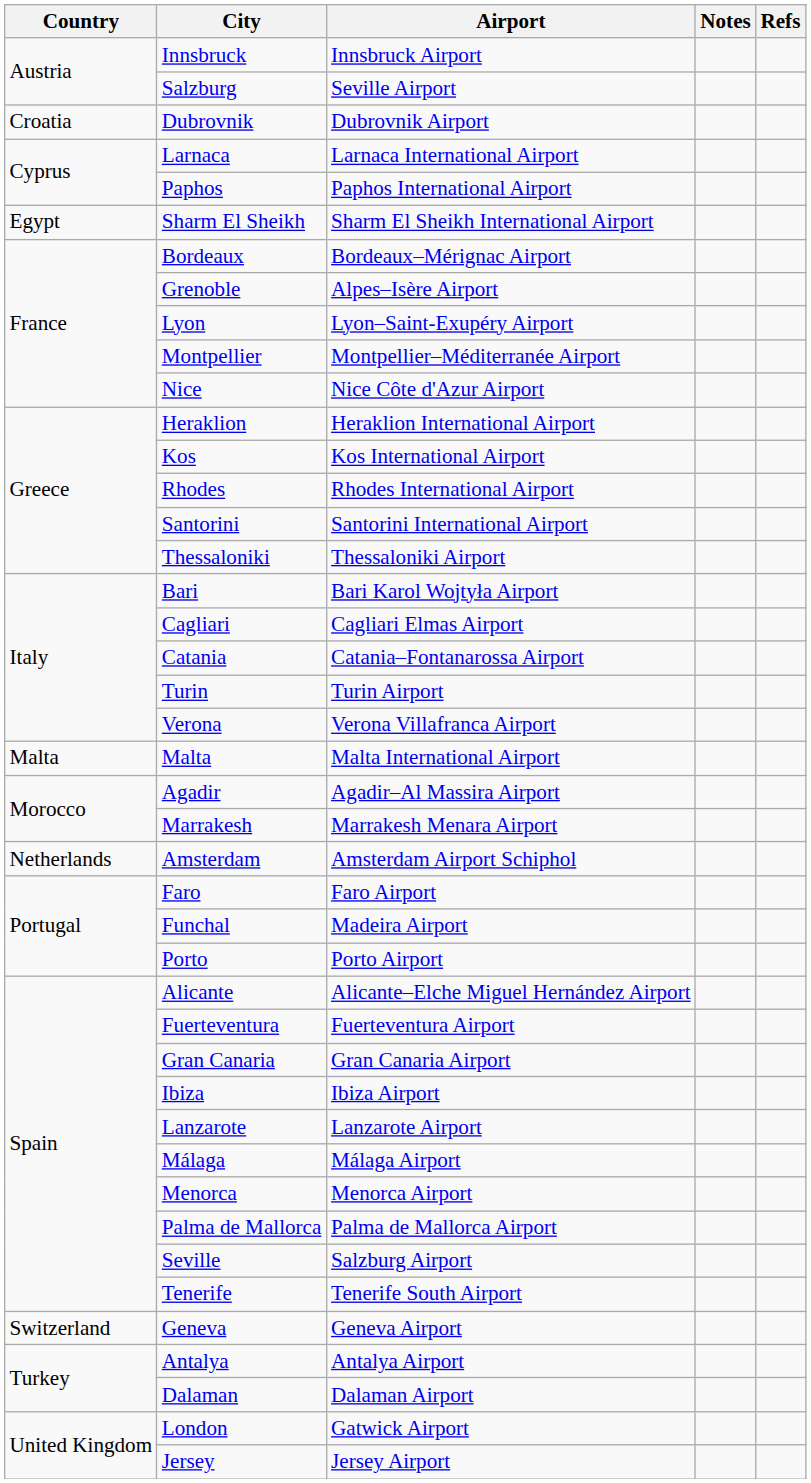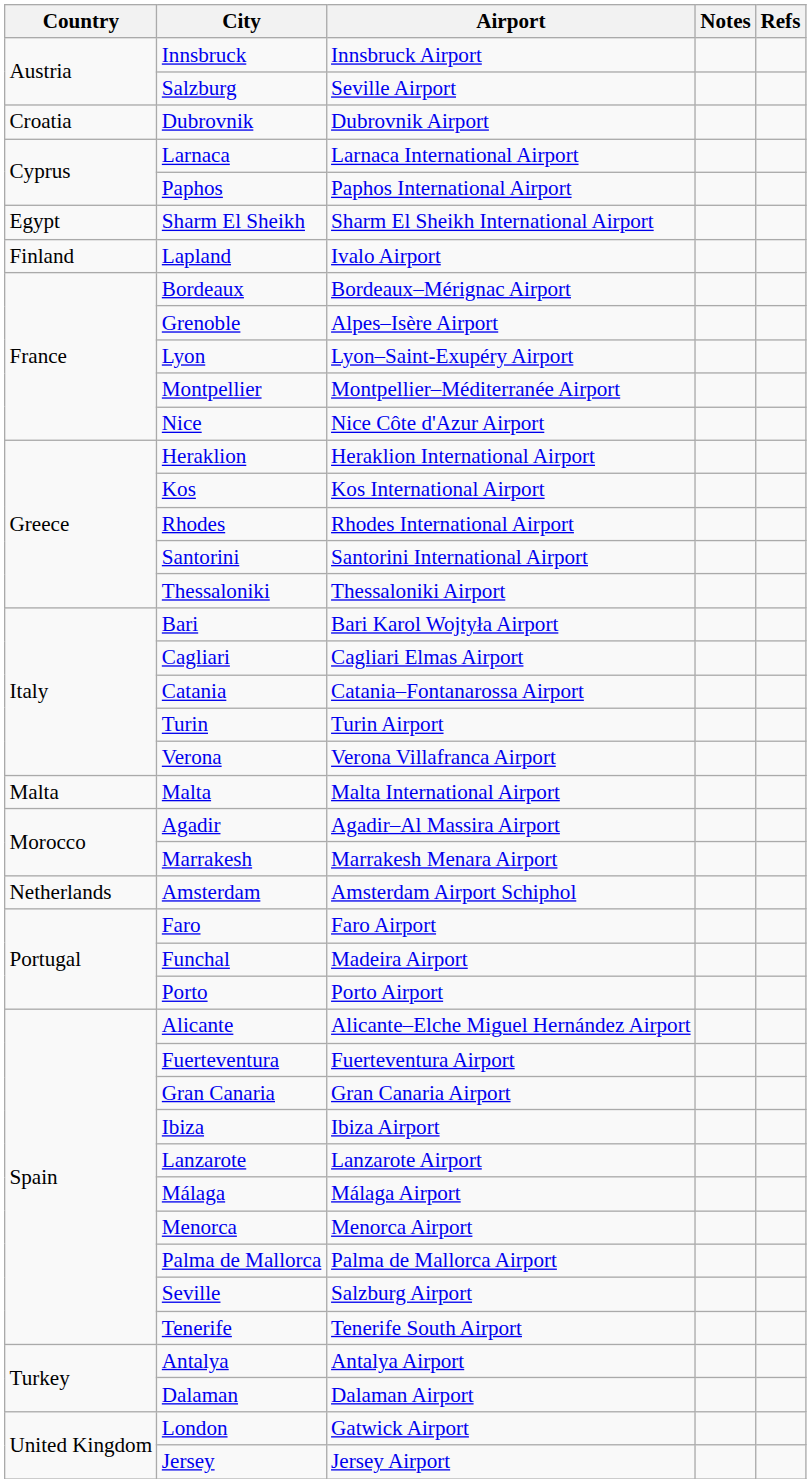+ row: (196, 255)
- row: (194, 1327)
